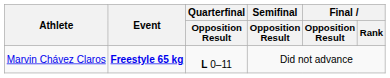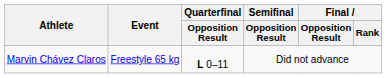(147, 60) bold -> (145, 60) normal
